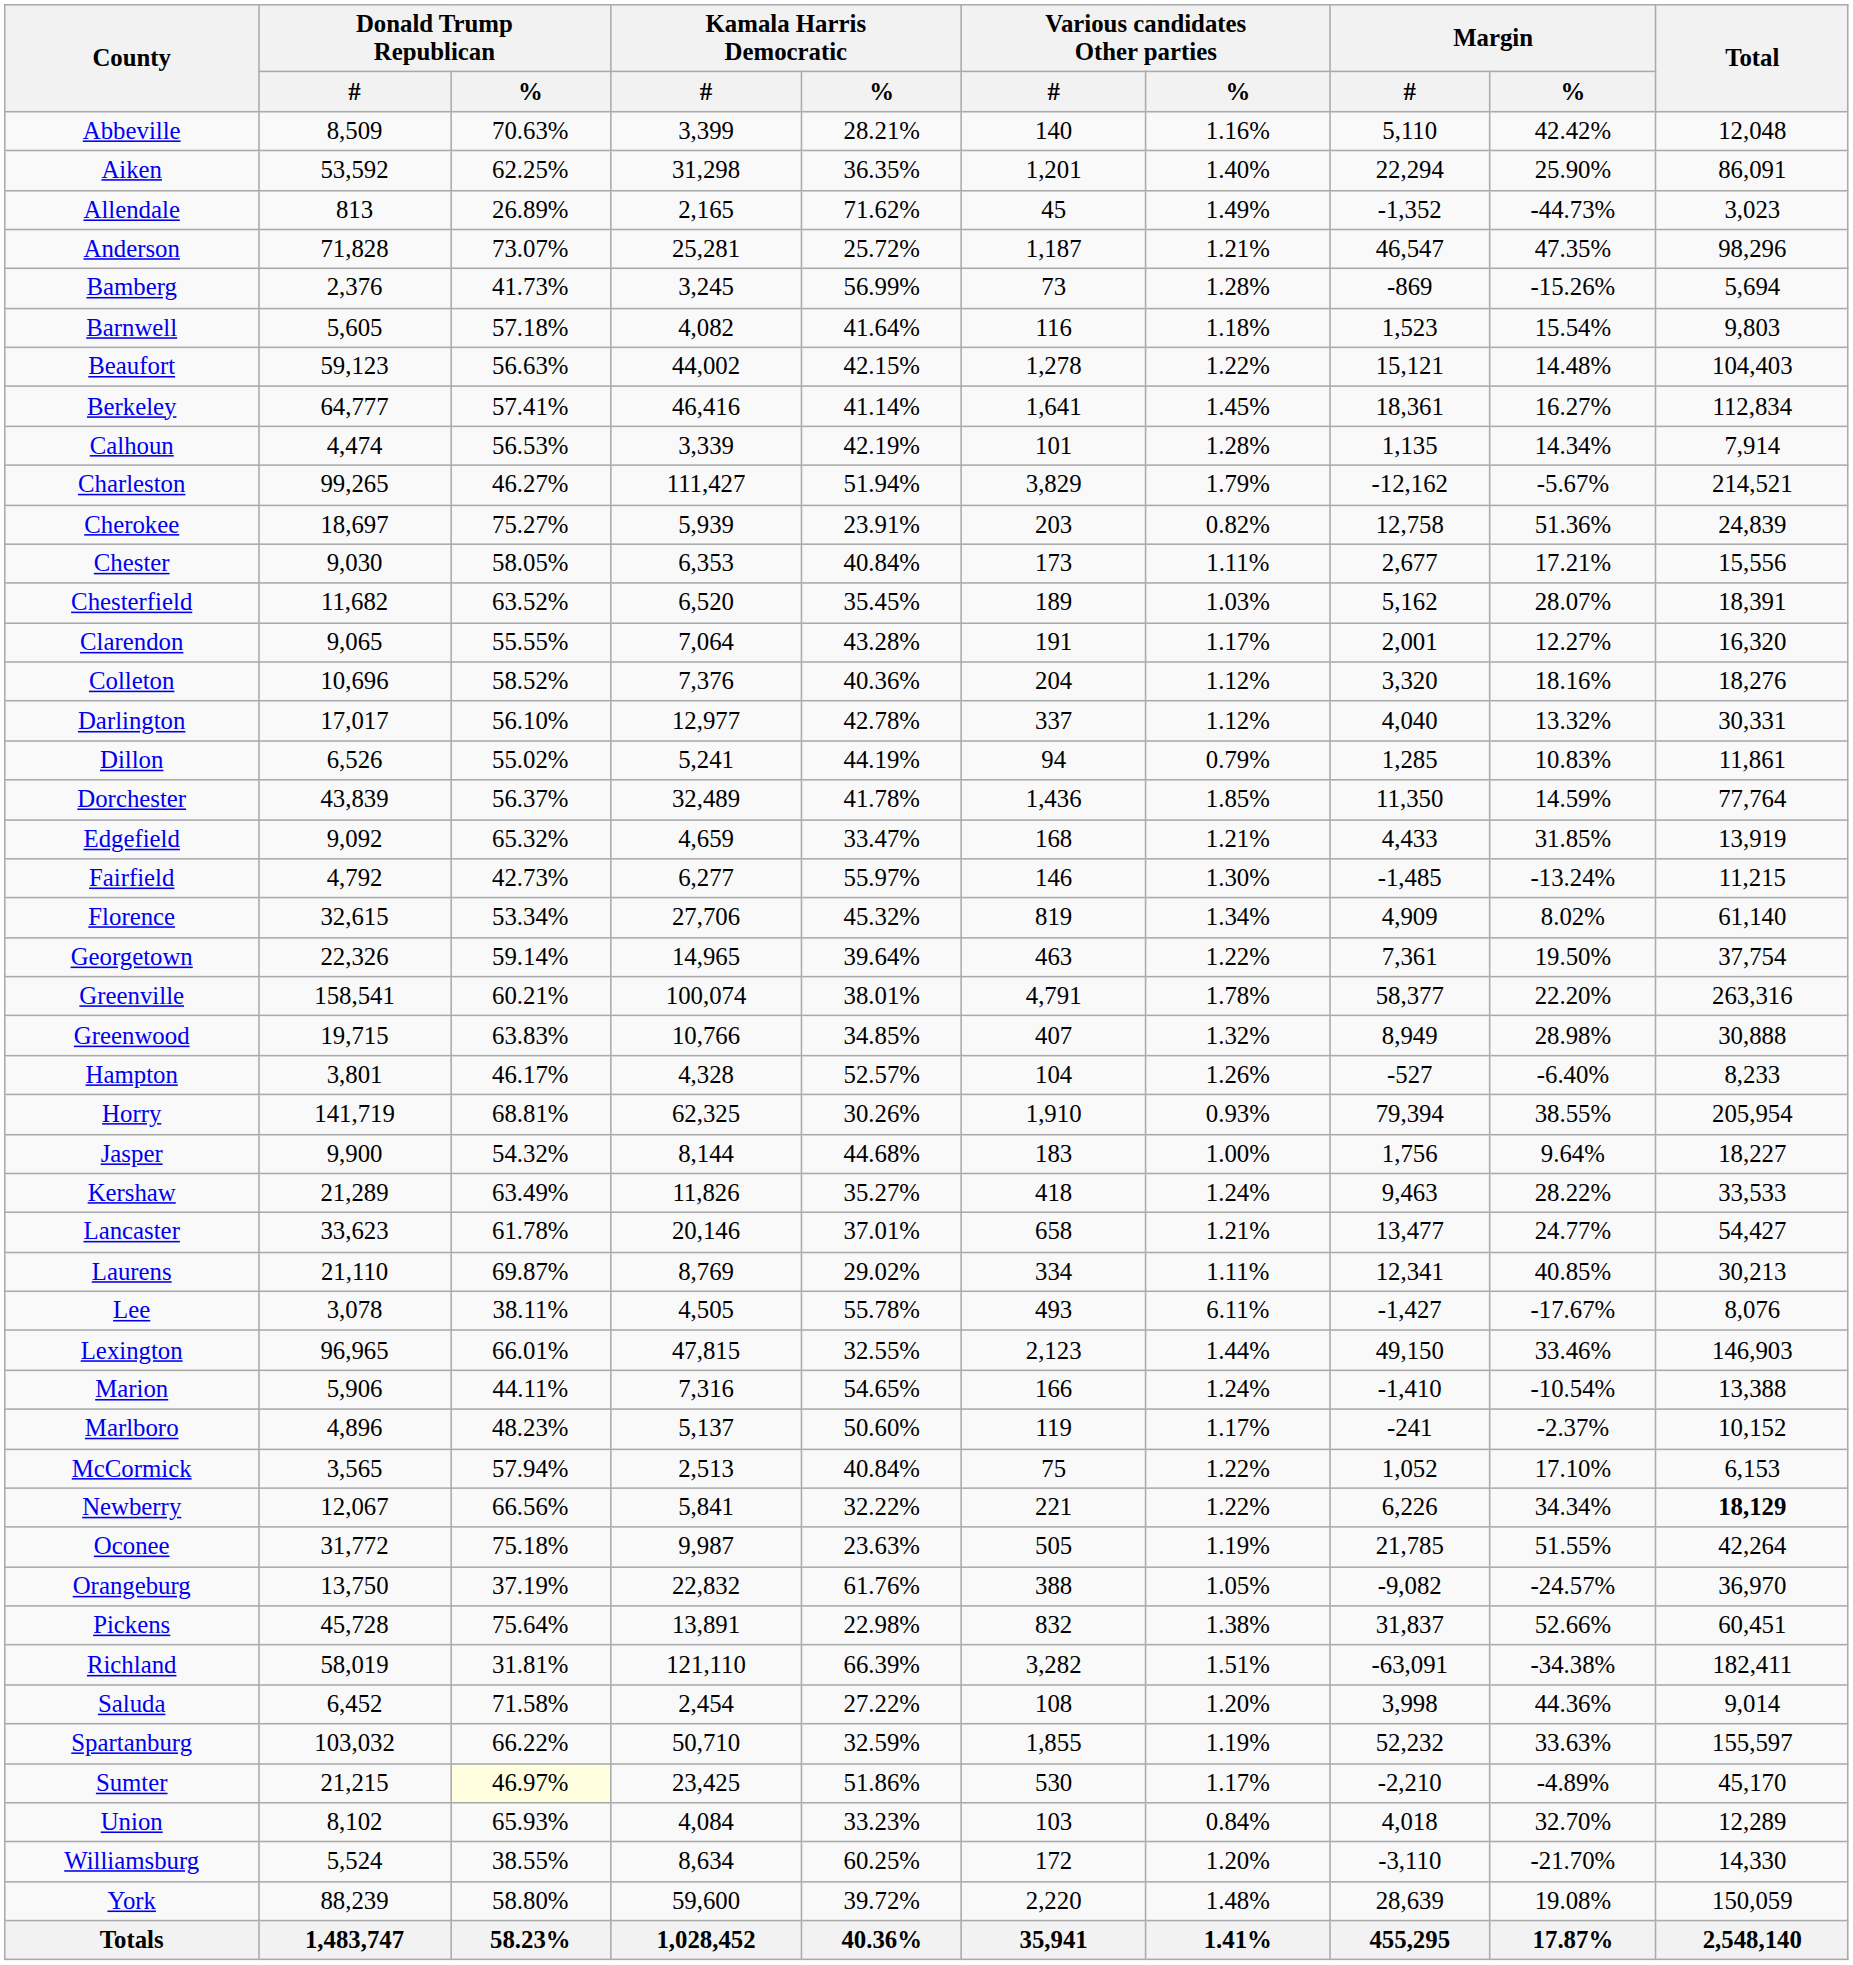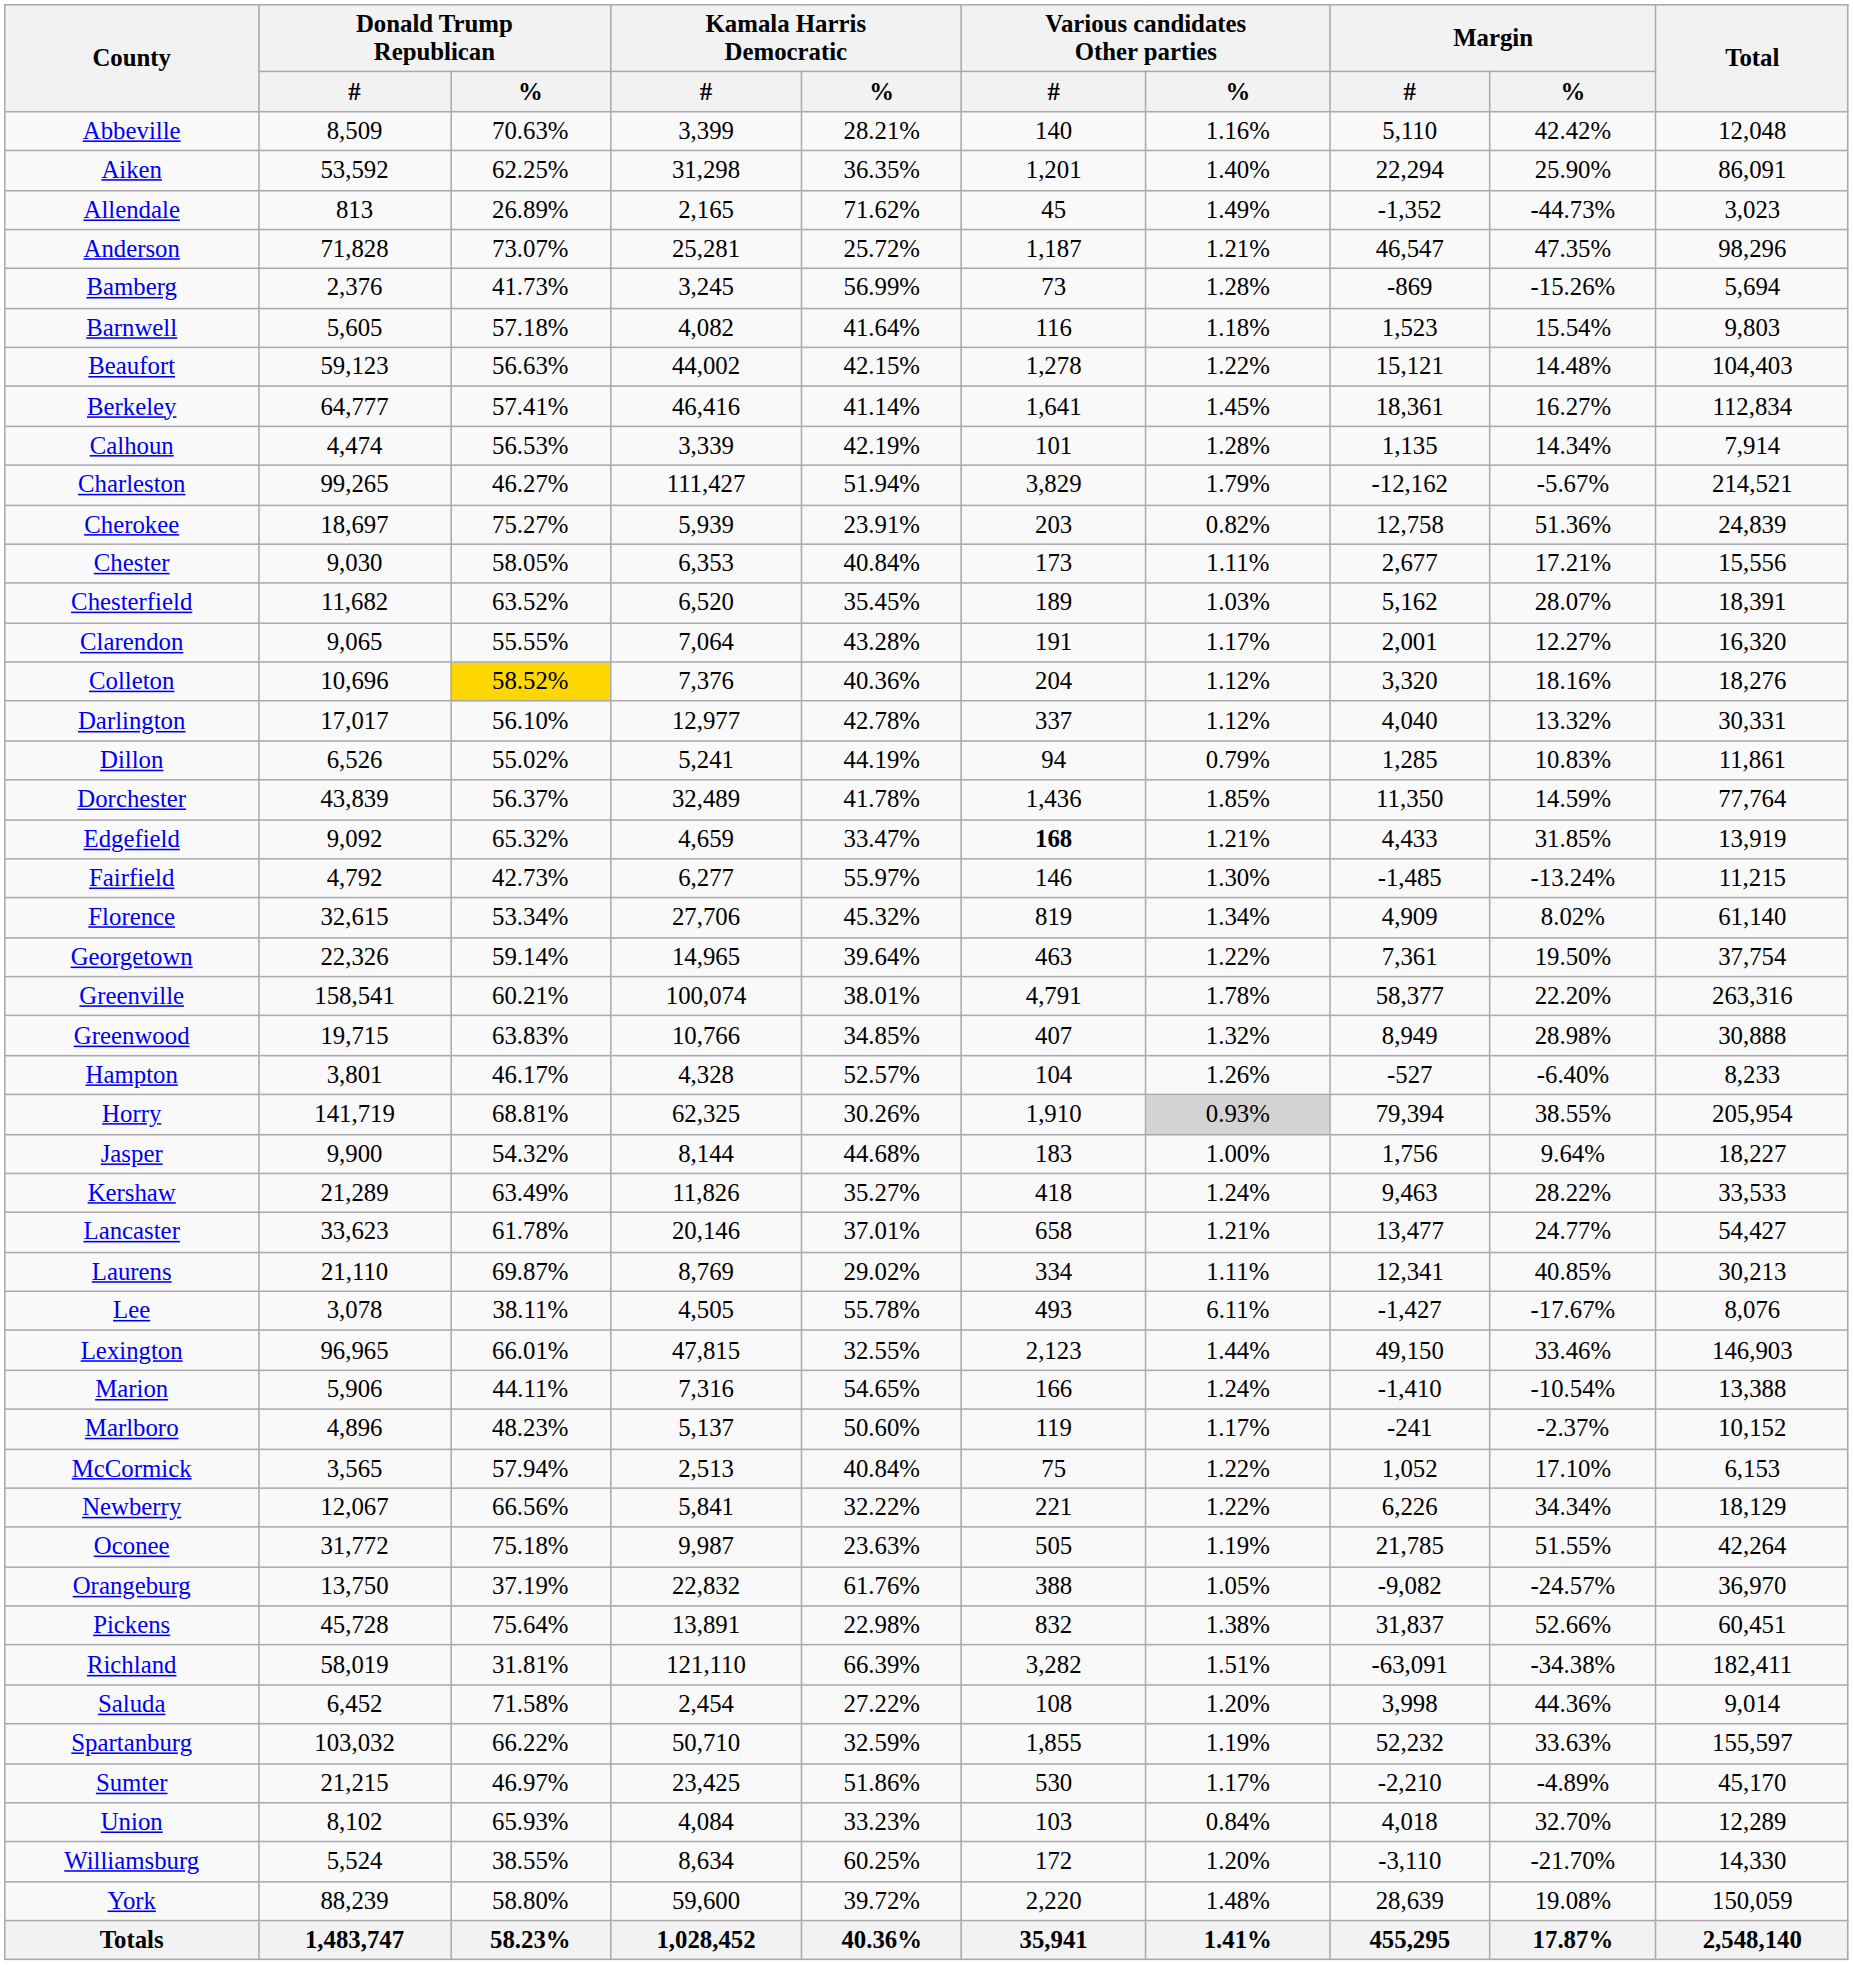(530, 681) no background -> (530, 681) gold background
(1054, 838) normal -> (1054, 838) bold
(1238, 1114) no background -> (1238, 1114) lightgrey background
(1752, 1507) bold -> (1752, 1507) normal
(530, 1782) lightyellow background -> (530, 1782) no background
